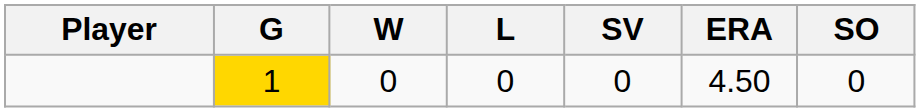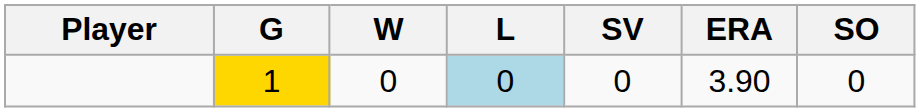(505, 80) no background -> (505, 80) lightblue background
(739, 80) 4.50 -> (739, 80) 3.90
